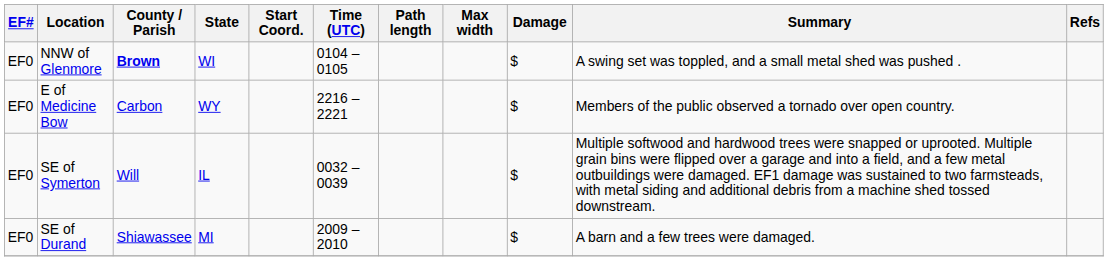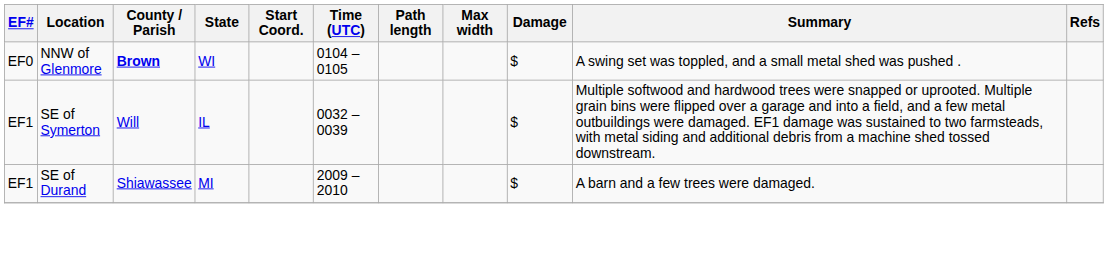- row: (68, 106)
(20, 175) EF0 -> (20, 122) EF1
(20, 236) EF0 -> (20, 183) EF1
